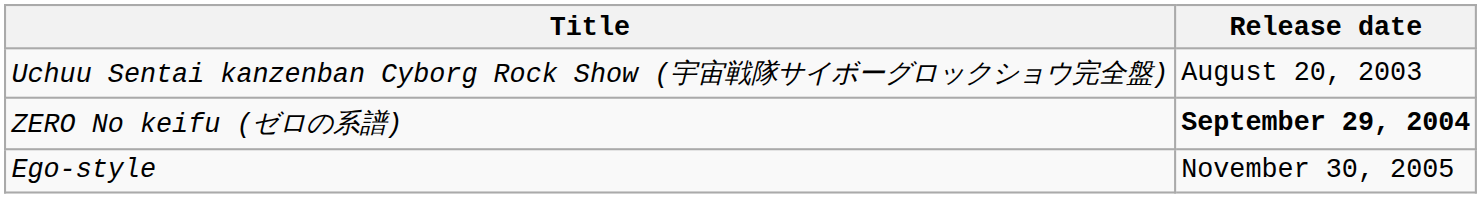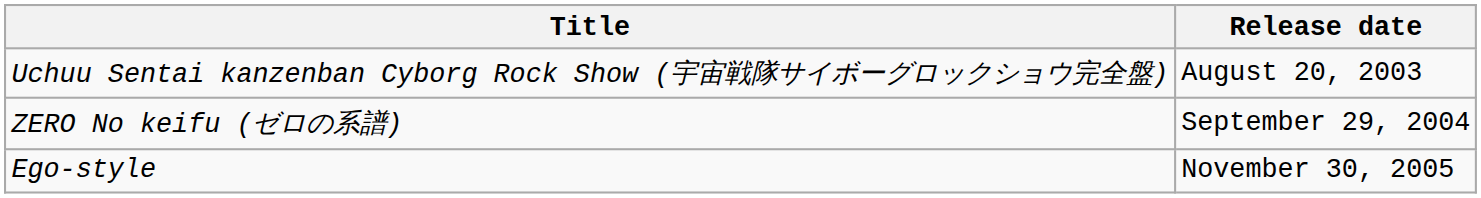(1326, 123) bold -> (1326, 123) normal
